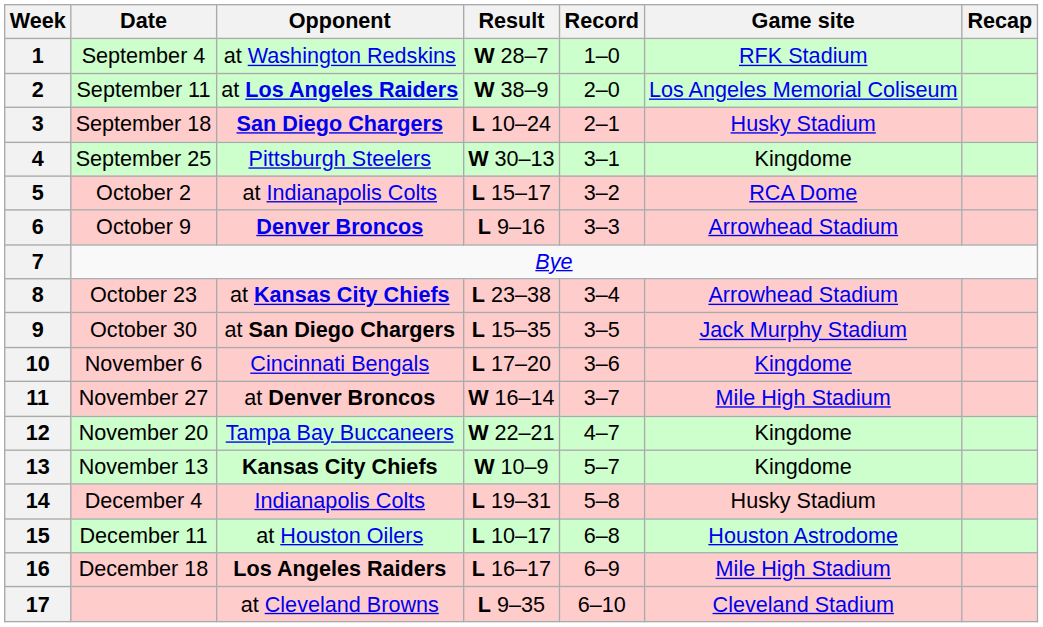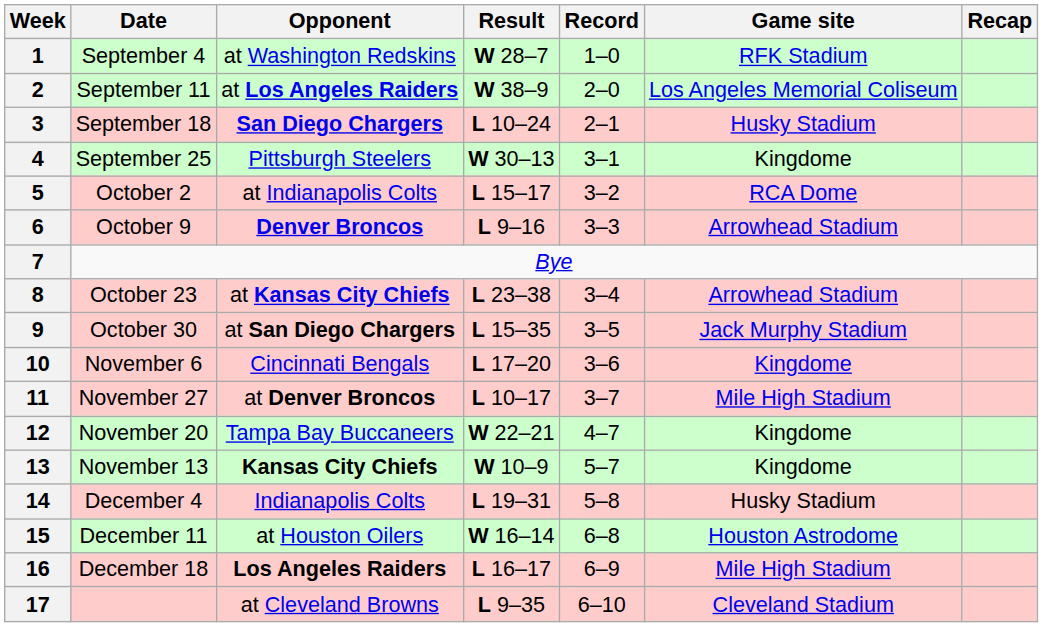(511, 398) W 16–14 -> (511, 398) L 10–17
(511, 535) L 10–17 -> (511, 535) W 16–14
